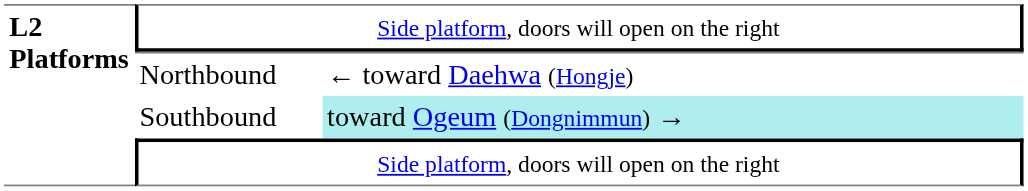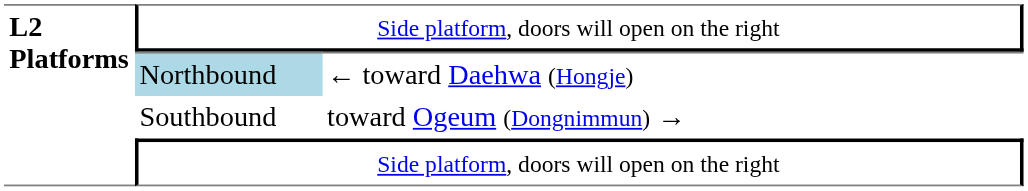(208, 74) no background -> (208, 74) lightblue background
(506, 116) paleturquoise background -> (506, 116) no background
